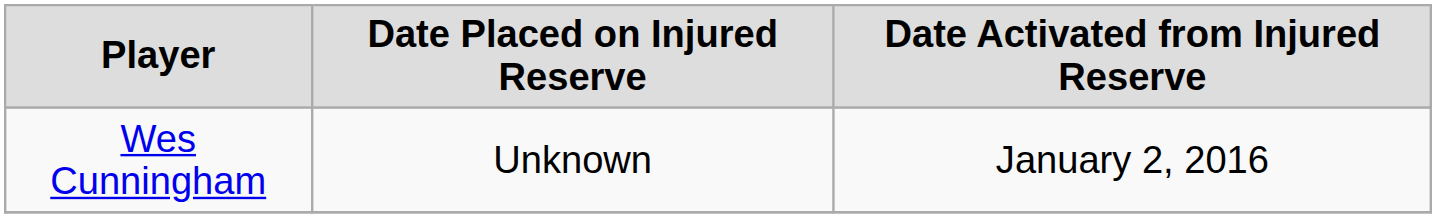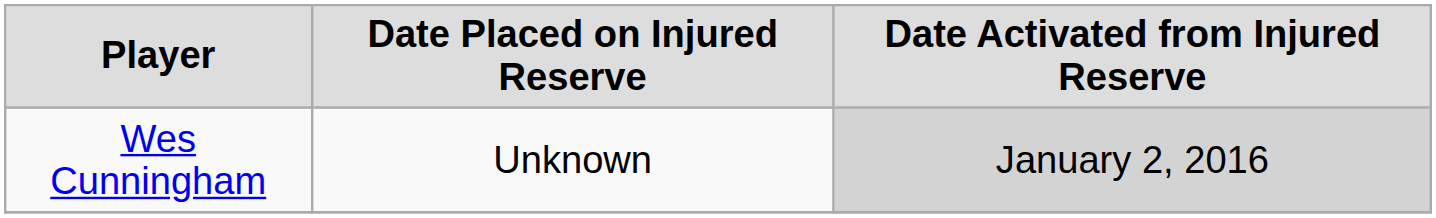(1132, 159) no background -> (1132, 159) lightgrey background
